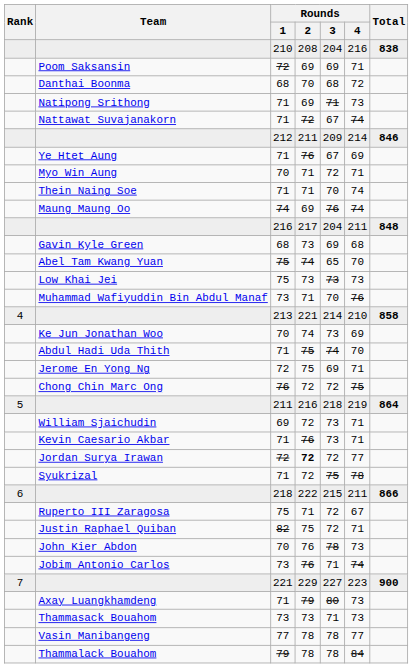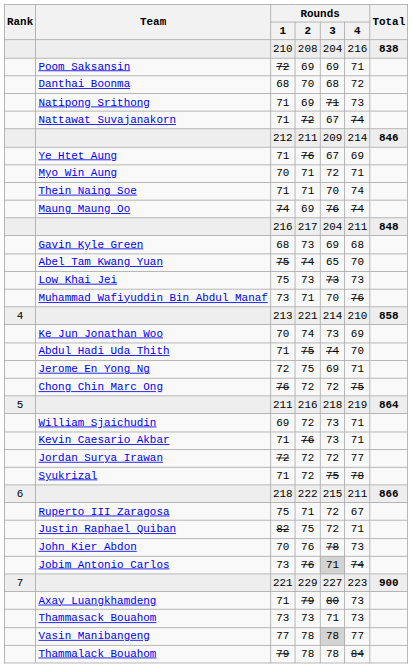(308, 458) bold -> (308, 458) normal
(333, 565) no background -> (333, 565) lightgrey background
(333, 636) no background -> (333, 636) lightgrey background
